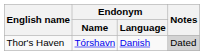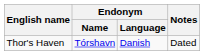(183, 43) lightgrey background -> (183, 43) no background
